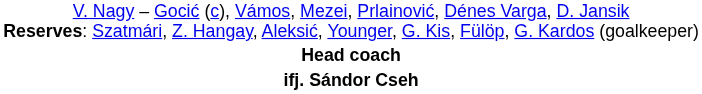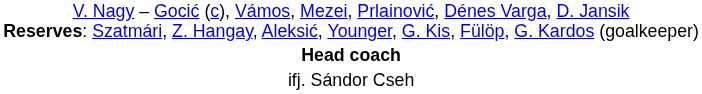(351, 80) bold -> (351, 80) normal
